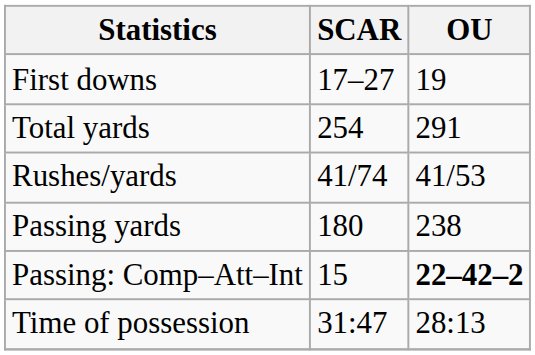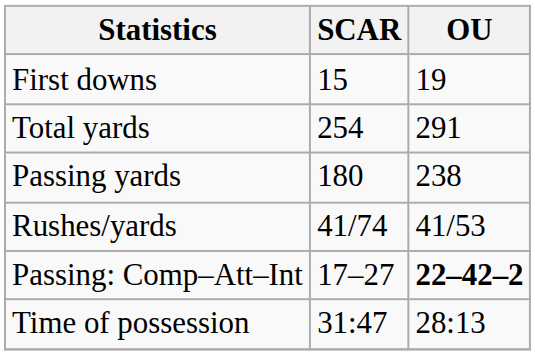(356, 78) 17–27 -> (333, 78) 15
rows swapped: (94, 176) <-> (97, 225)
(333, 274) 15 -> (356, 274) 17–27
